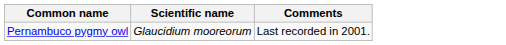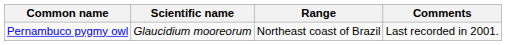+ column: (319, 13)
